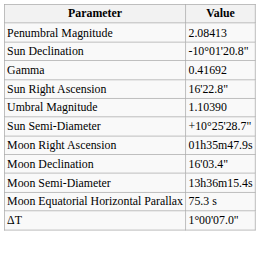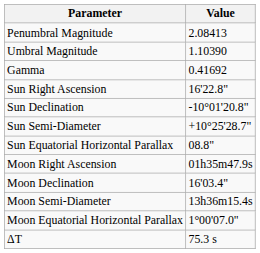rows swapped: (52, 107) <-> (45, 51)
+ row: (90, 145)
(203, 201) 75.3 s -> (214, 220) 1°00'07.0"
(214, 220) 1°00'07.0" -> (203, 239) 75.3 s
